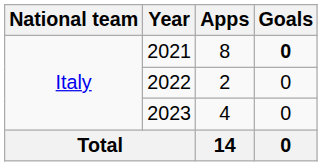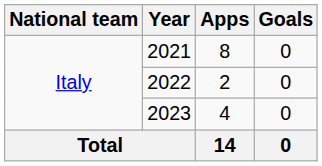(286, 51) bold -> (286, 51) normal
